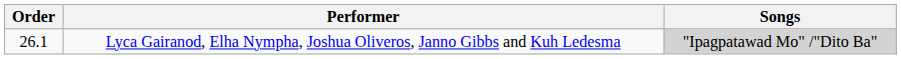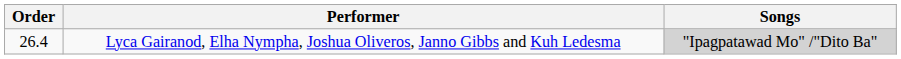(34, 41) 26.1 -> (34, 41) 26.4
